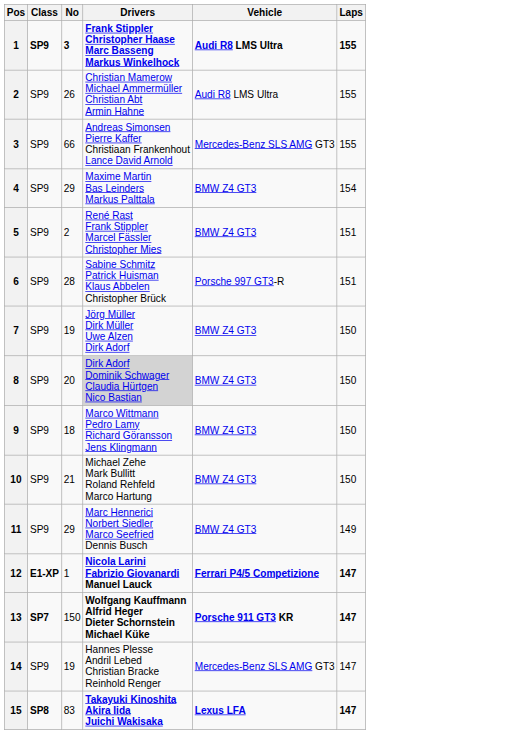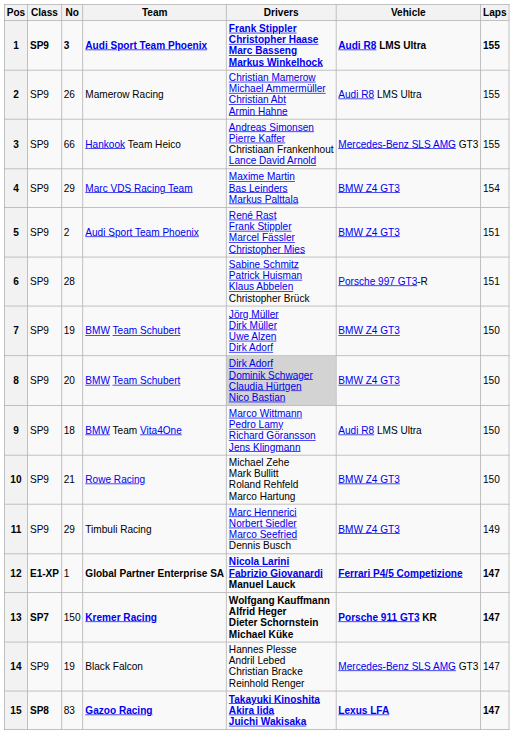+ column: (155, 13)
(226, 430) BMW Z4 GT3 -> (380, 430) Audi R8 LMS Ultra
